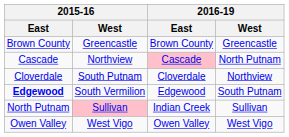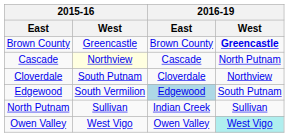(250, 44) normal -> (250, 44) bold
(110, 60) no background -> (110, 60) lightyellow background
(182, 60) pink background -> (182, 60) no background
(38, 92) bold -> (38, 92) normal
(182, 92) no background -> (182, 92) lightblue background
(110, 108) pink background -> (110, 108) no background
(250, 124) no background -> (250, 124) paleturquoise background
